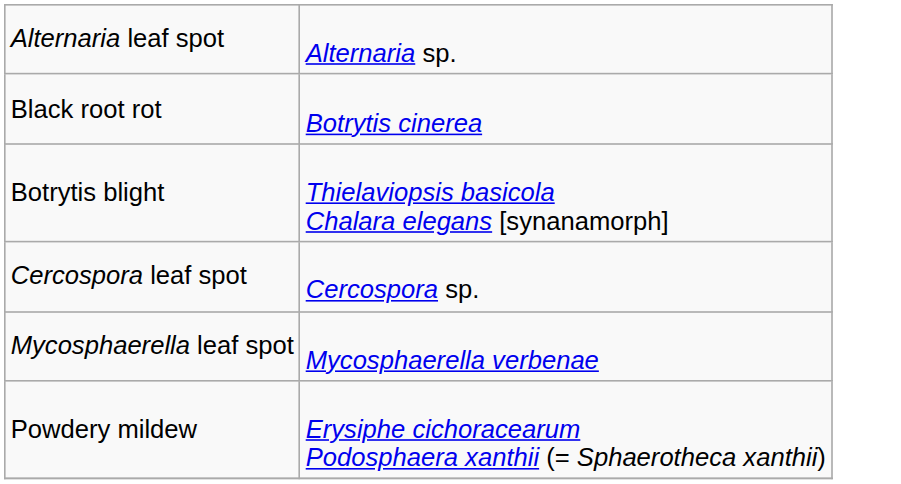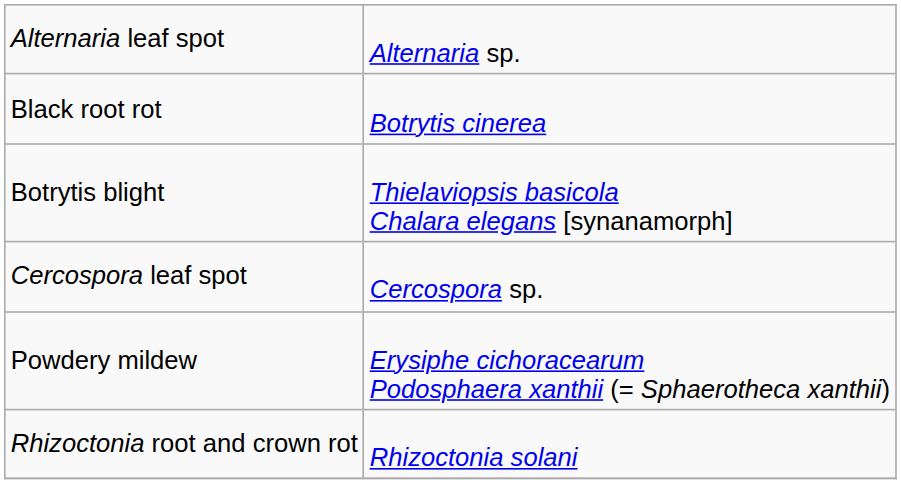- row: (152, 345)
+ row: (184, 443)
